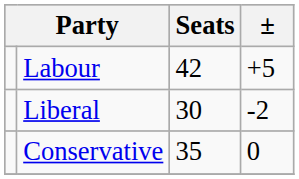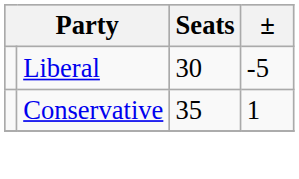- row: (62, 67)
(258, 109) -2 -> (258, 67) -5
(253, 151) 0 -> (253, 109) 1
